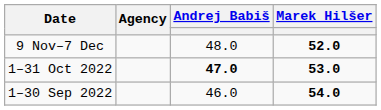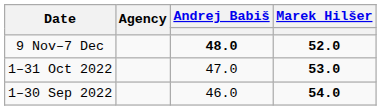(222, 46) normal -> (222, 46) bold
(222, 70) bold -> (222, 70) normal
